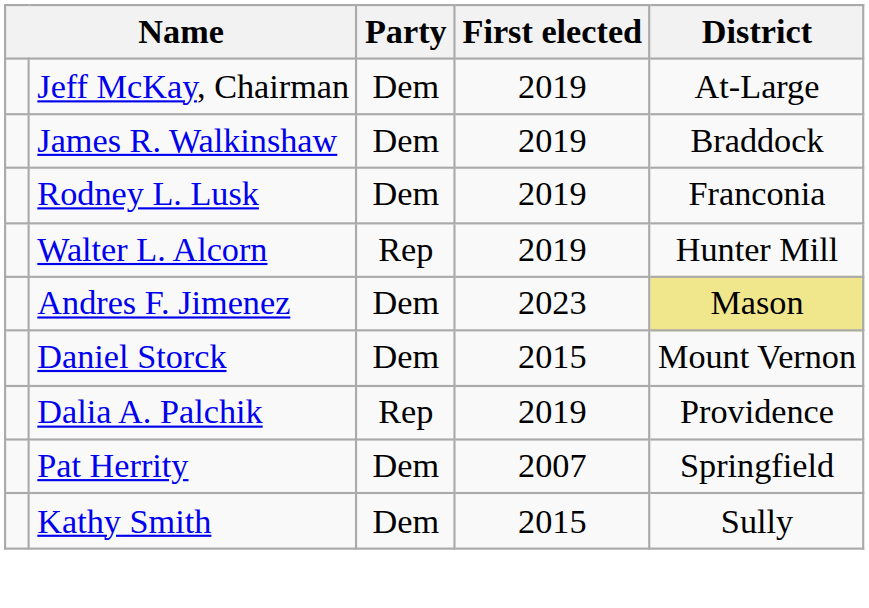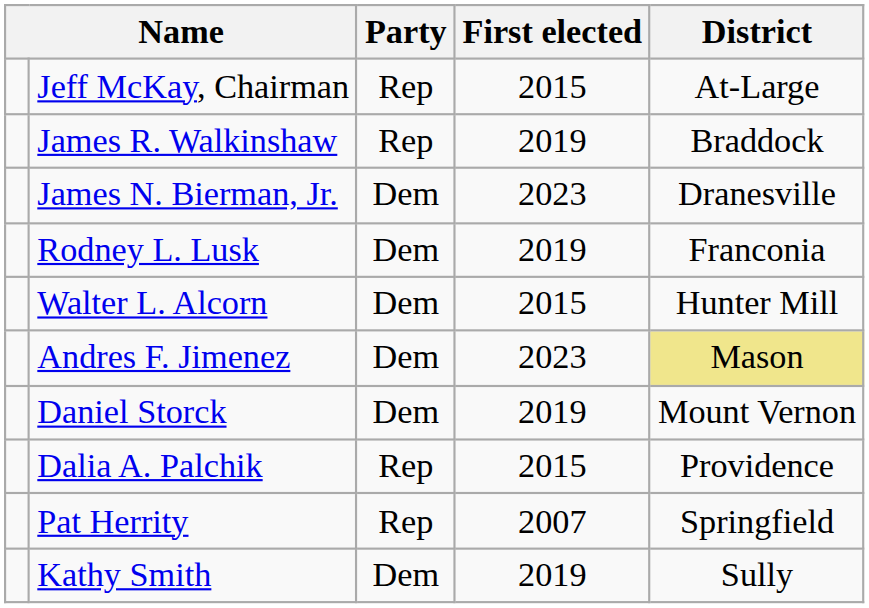(406, 85) Dem -> (406, 85) Rep
(552, 85) 2019 -> (552, 85) 2015
(406, 140) Dem -> (406, 140) Rep
+ row: (188, 194)
(406, 248) Rep -> (406, 303) Dem
(552, 248) 2019 -> (552, 303) 2015
(552, 357) 2015 -> (552, 411) 2019
(552, 411) 2019 -> (552, 466) 2015
(406, 466) Dem -> (406, 520) Rep
(552, 520) 2015 -> (552, 574) 2019
